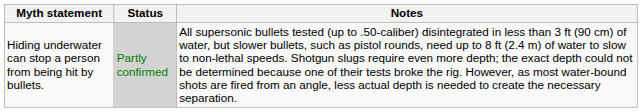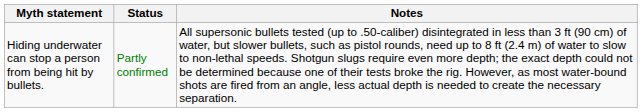(142, 65) lightgrey background -> (142, 65) no background
